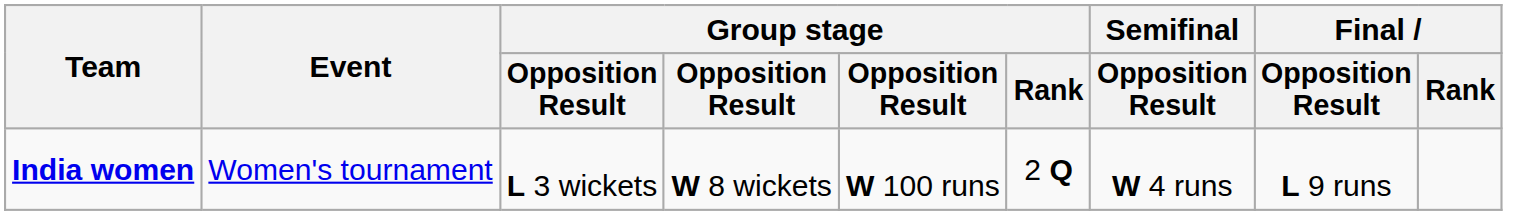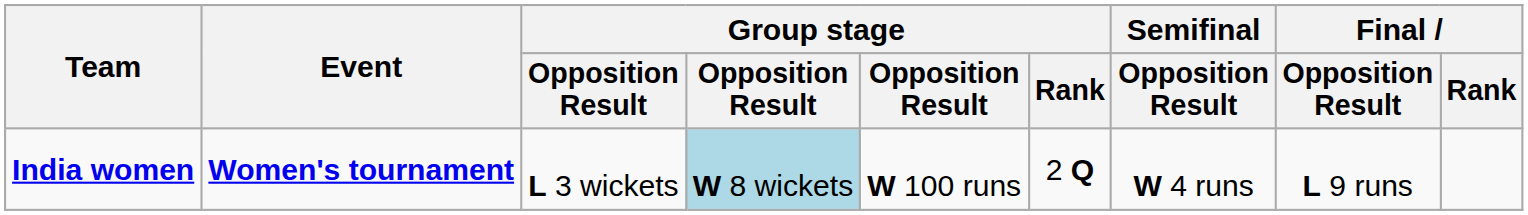(351, 170) normal -> (361, 170) bold
(752, 186) no background -> (773, 186) lightblue background
